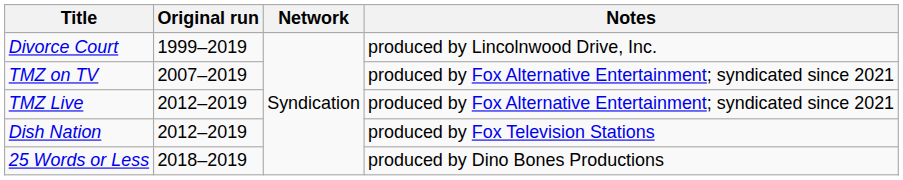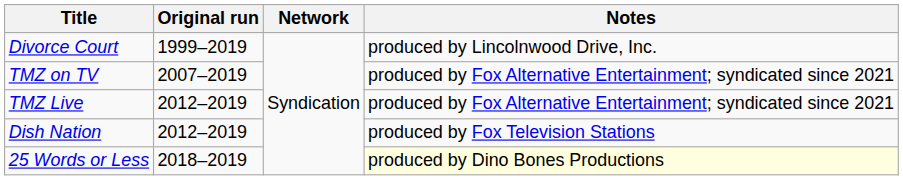(516, 160) no background -> (516, 160) lightyellow background
